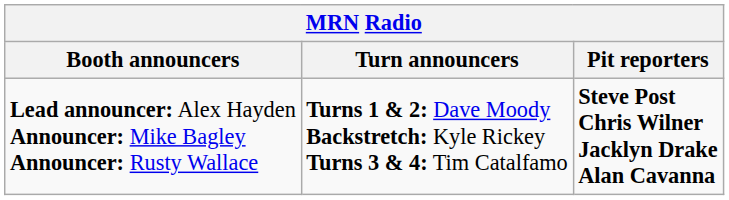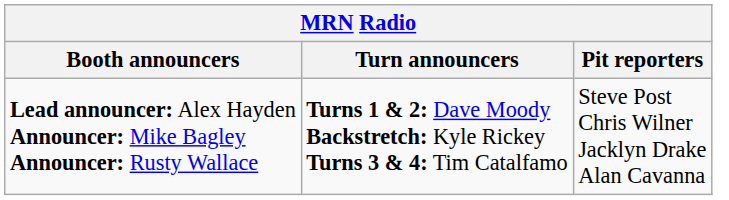(648, 136) bold -> (642, 136) normal
